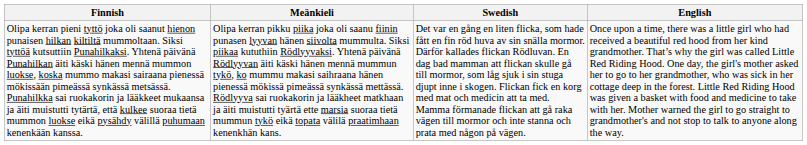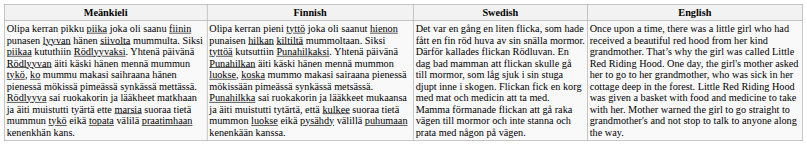columns swapped: (312, 12) <-> (108, 12)
